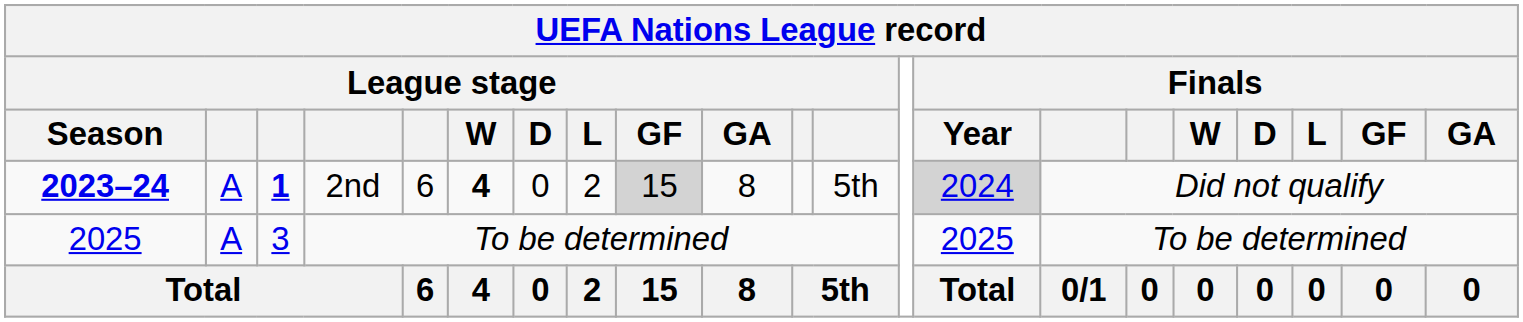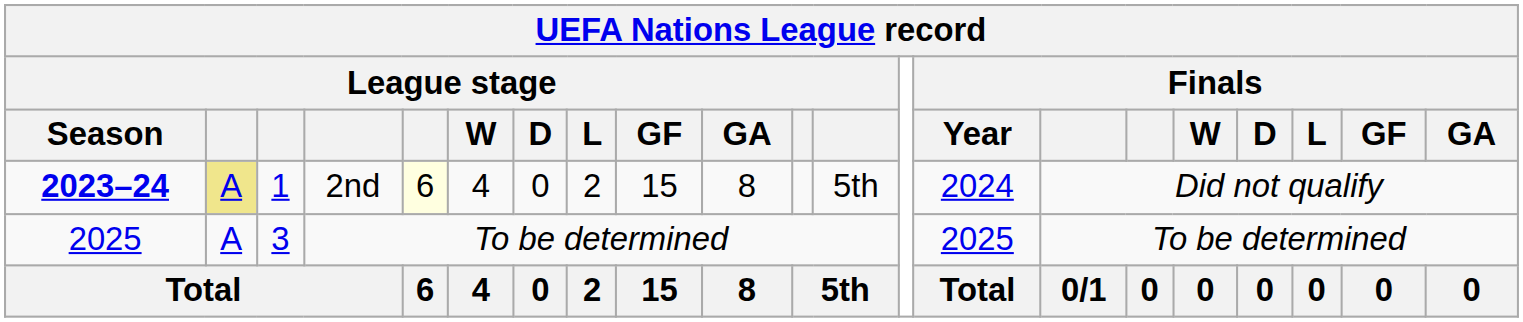(231, 186) no background -> (231, 186) khaki background
(280, 186) bold -> (280, 186) normal
(425, 186) no background -> (425, 186) lightyellow background
(481, 186) bold -> (481, 186) normal
(659, 186) lightgrey background -> (659, 186) no background
(977, 186) lightgrey background -> (977, 186) no background
